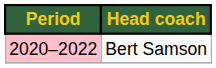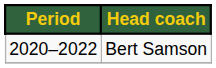(53, 48) pink background -> (53, 48) no background
